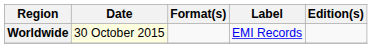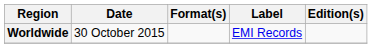(119, 33) lightyellow background -> (119, 33) no background
